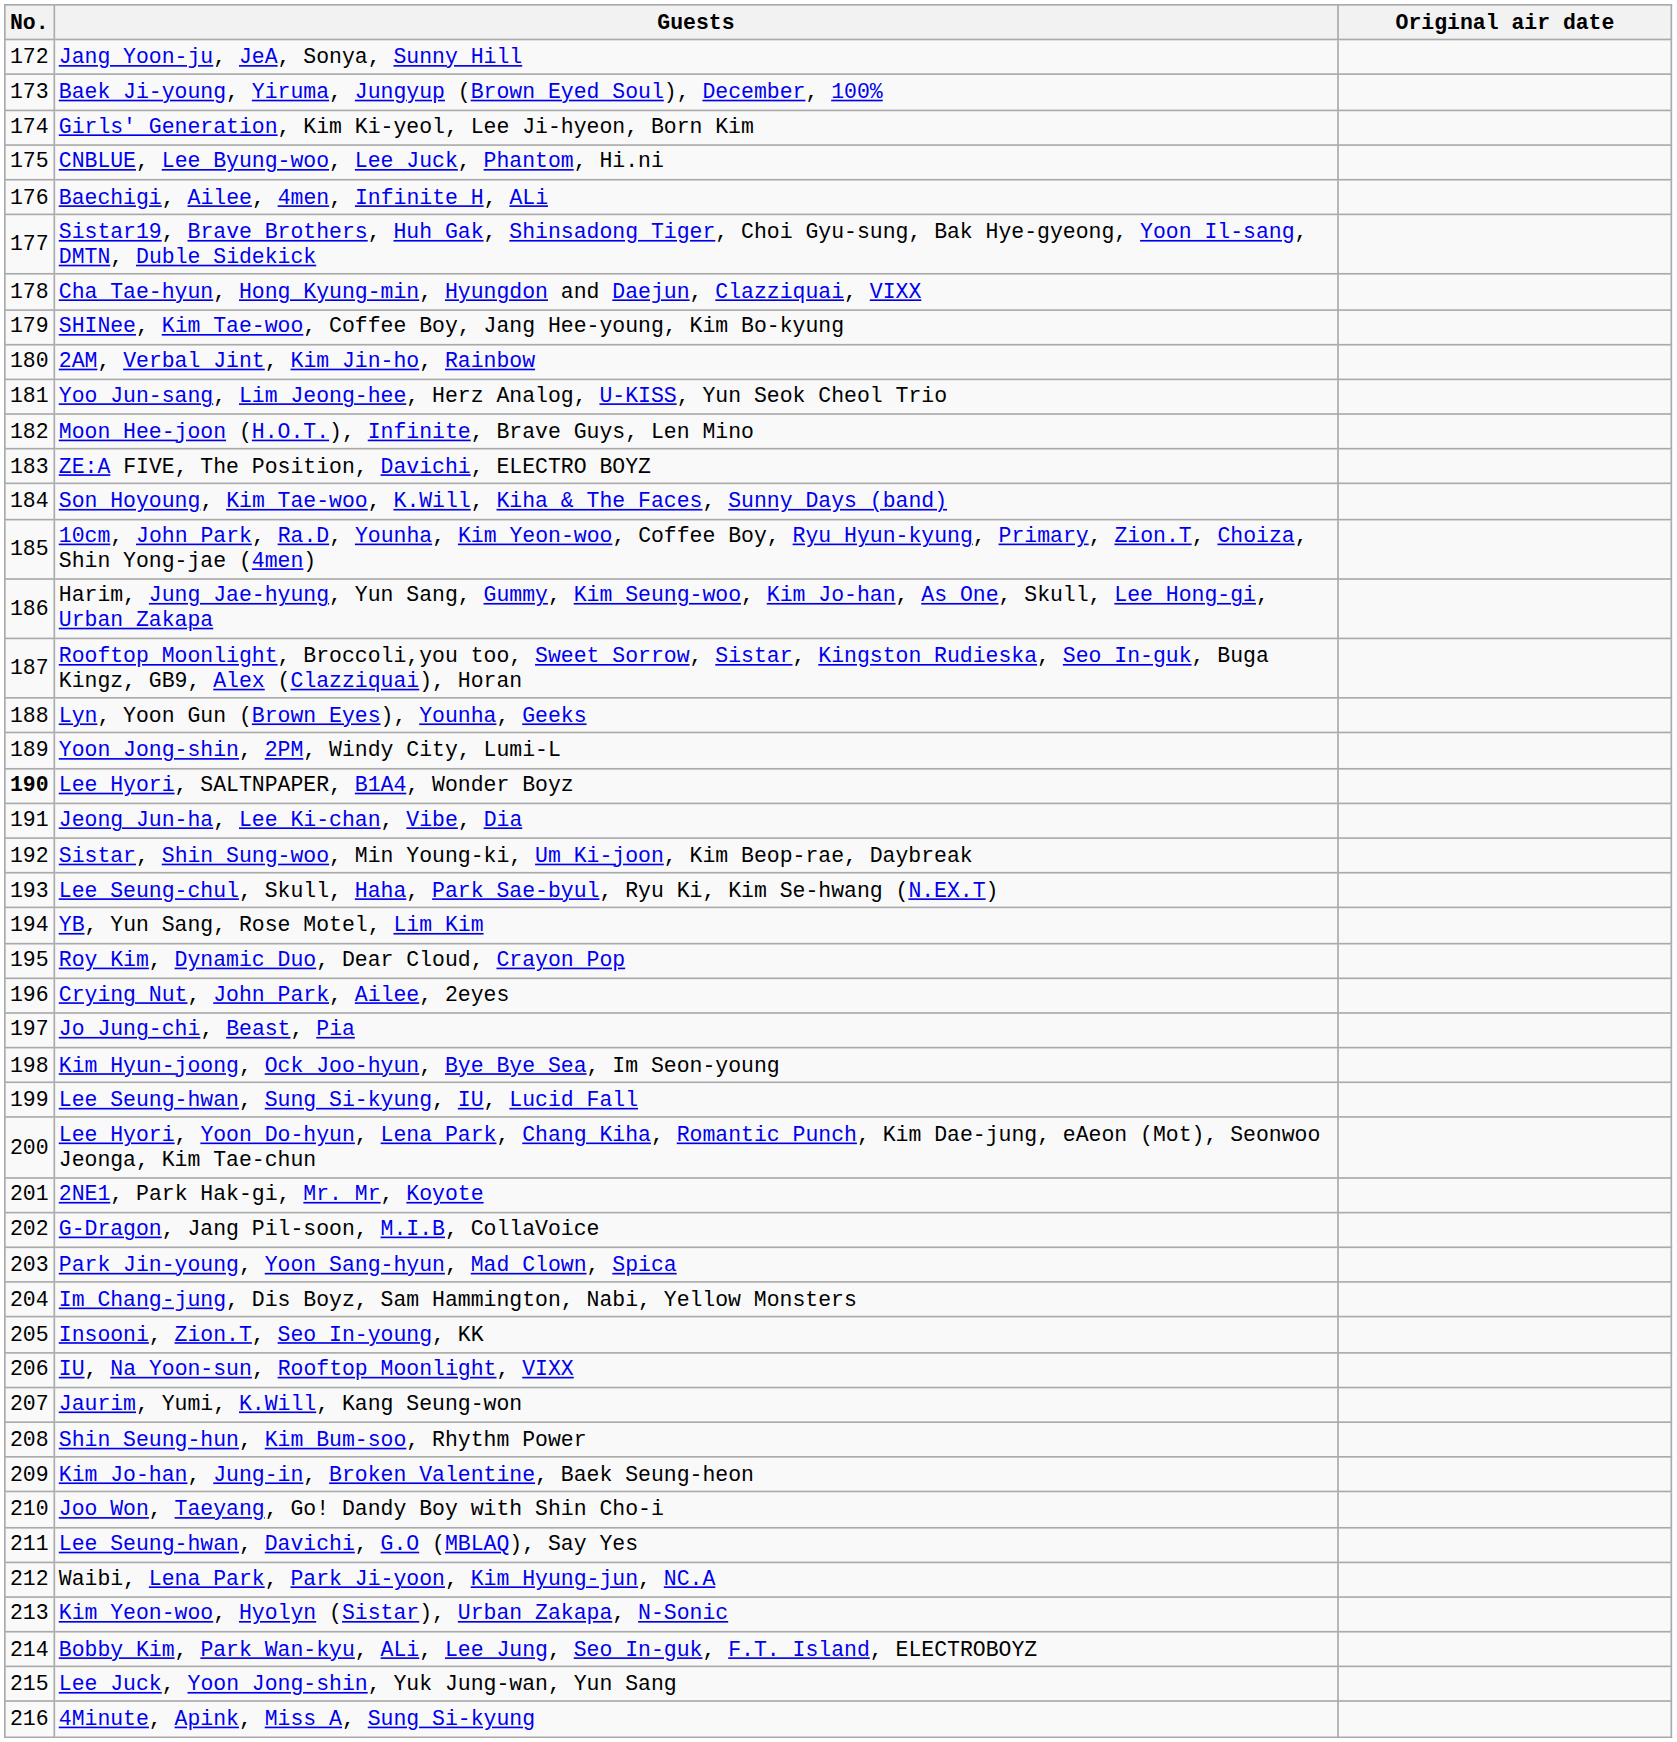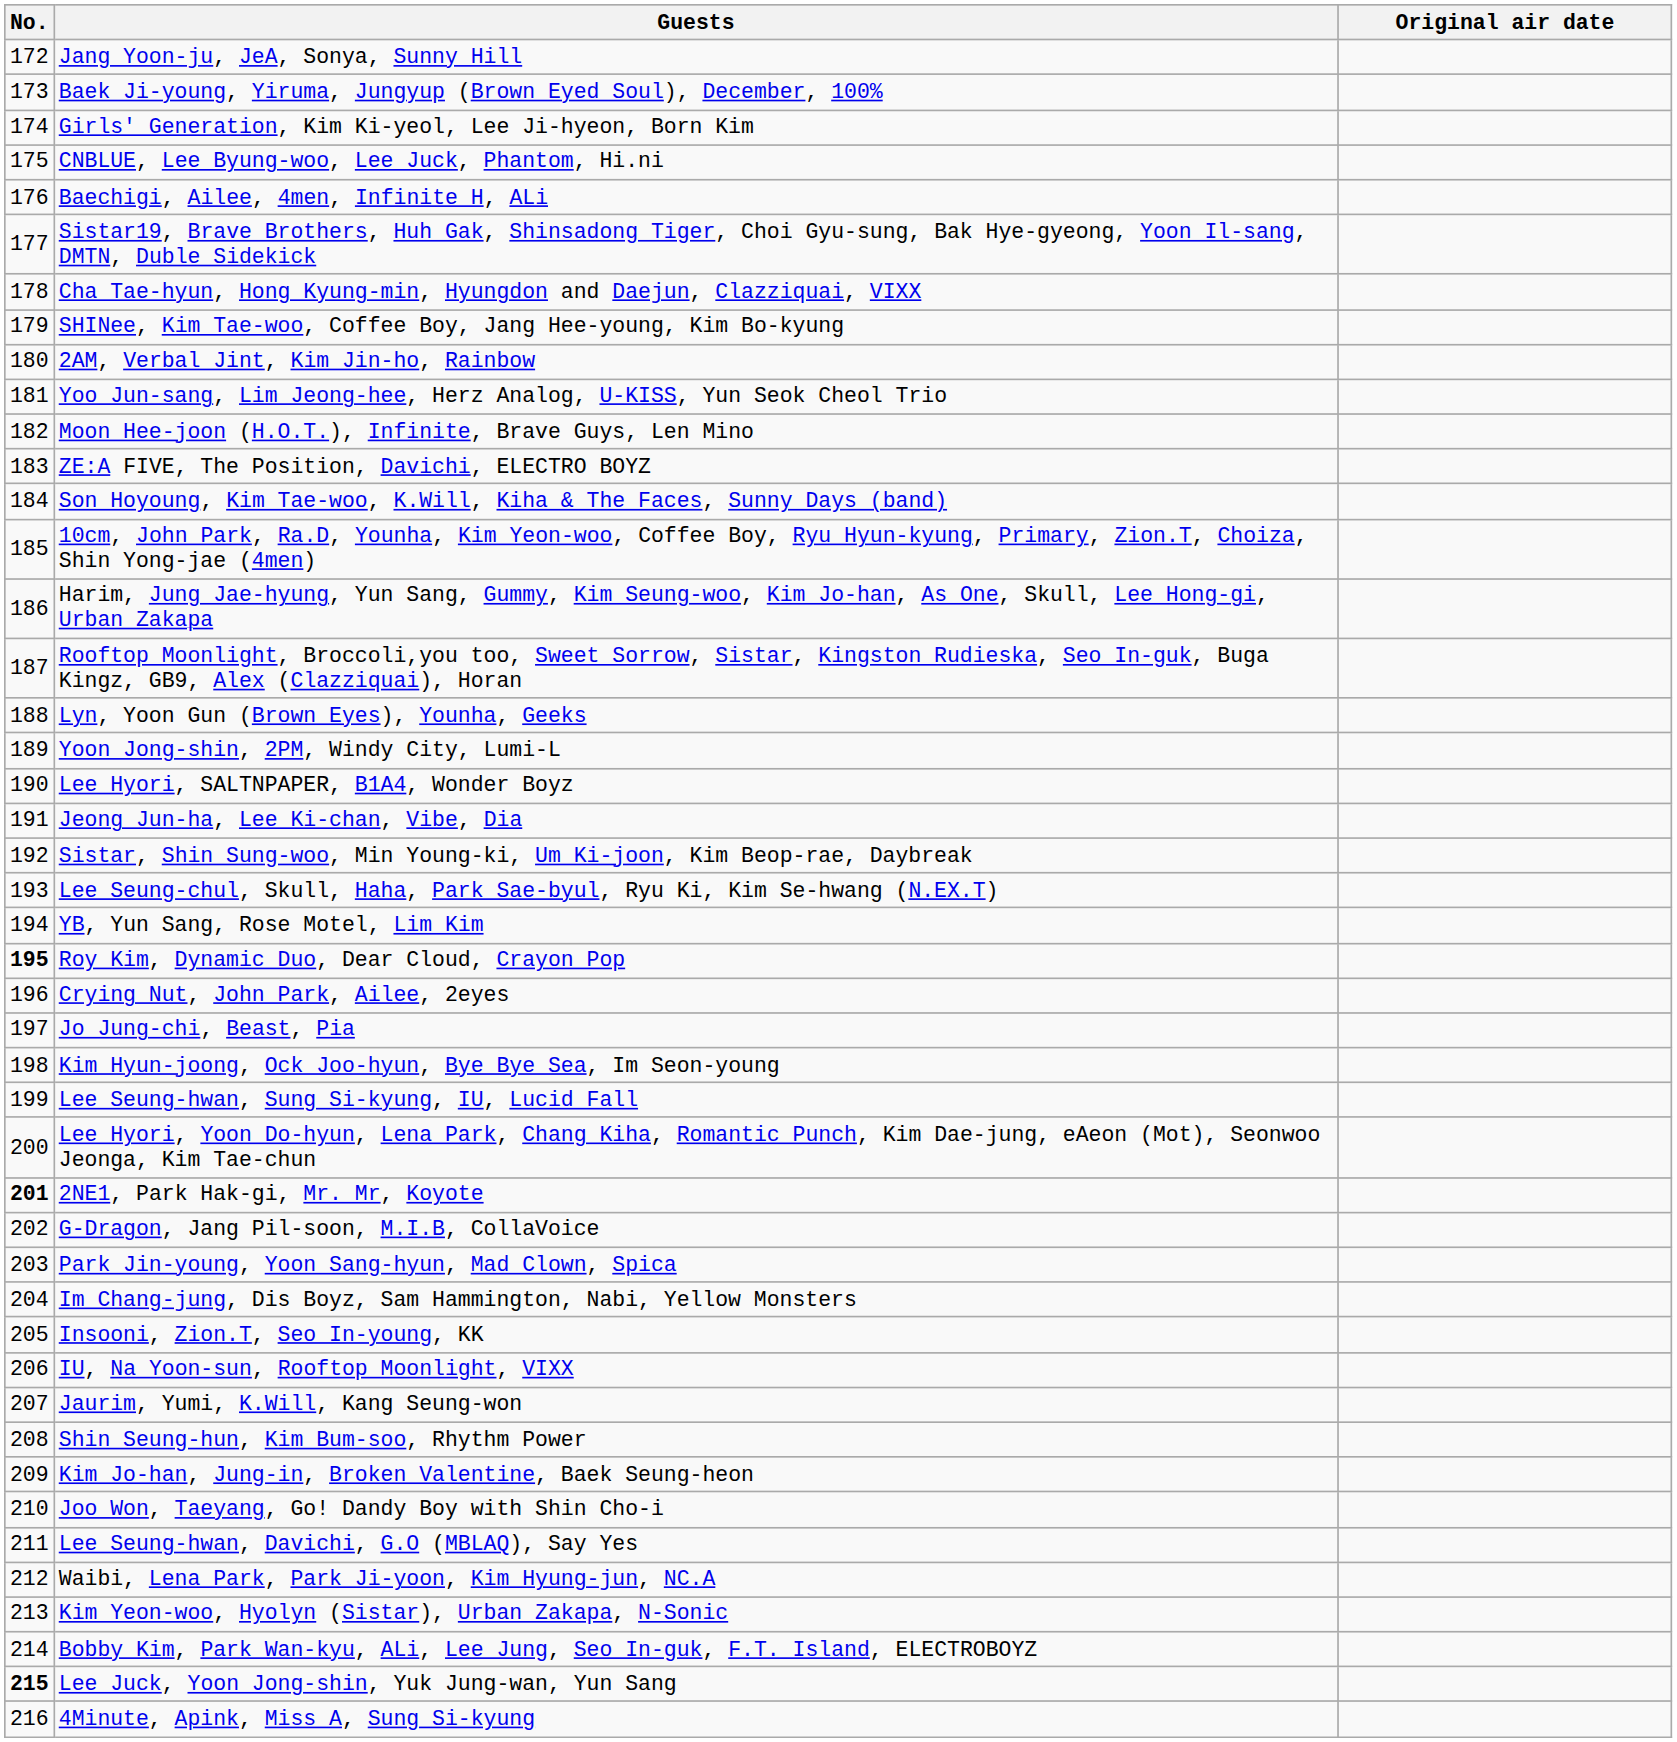(29, 786) bold -> (29, 786) normal
(29, 960) normal -> (29, 960) bold
(29, 1195) normal -> (29, 1195) bold
(29, 1684) normal -> (29, 1684) bold
